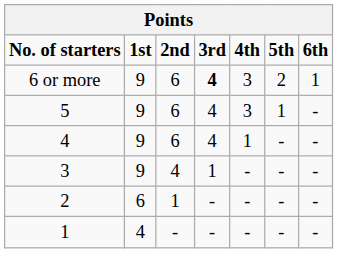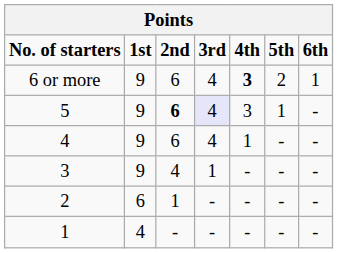(212, 80) bold -> (212, 80) normal
(247, 80) normal -> (247, 80) bold
(175, 110) normal -> (175, 110) bold
(212, 110) no background -> (212, 110) lavender background
